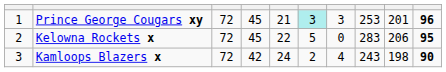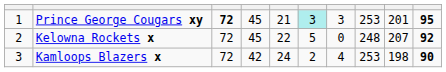(226, 19) normal -> (226, 19) bold
(427, 19) 96 -> (427, 19) 95
(370, 38) 283 -> (370, 38) 248
(398, 38) 206 -> (398, 38) 207
(427, 38) 95 -> (427, 38) 92
(370, 57) 243 -> (370, 57) 253
